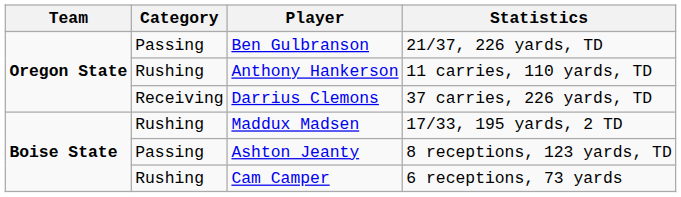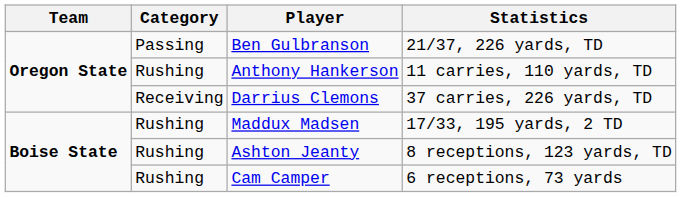(170, 152) Passing -> (170, 152) Rushing
